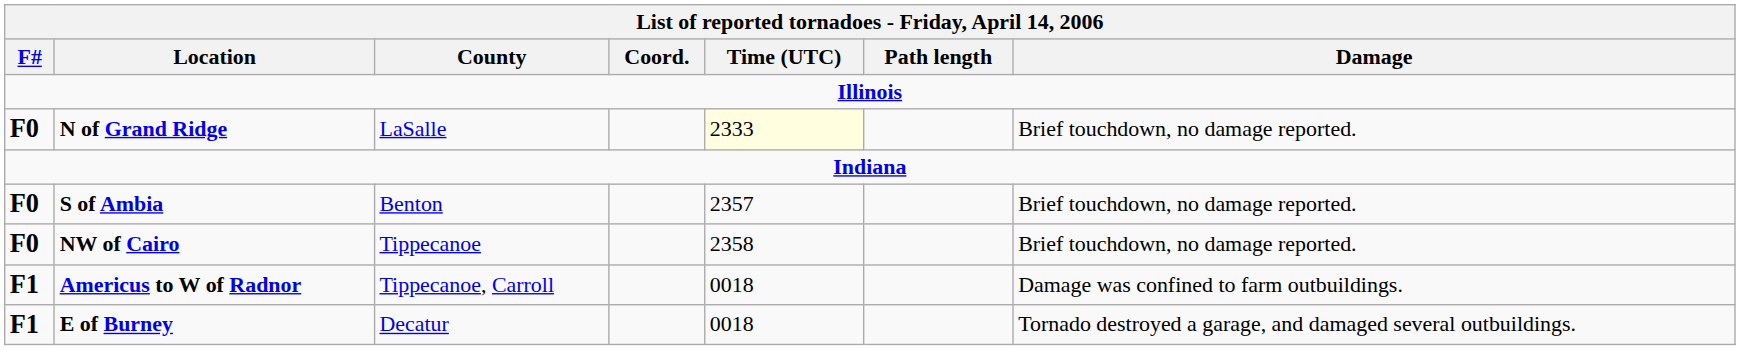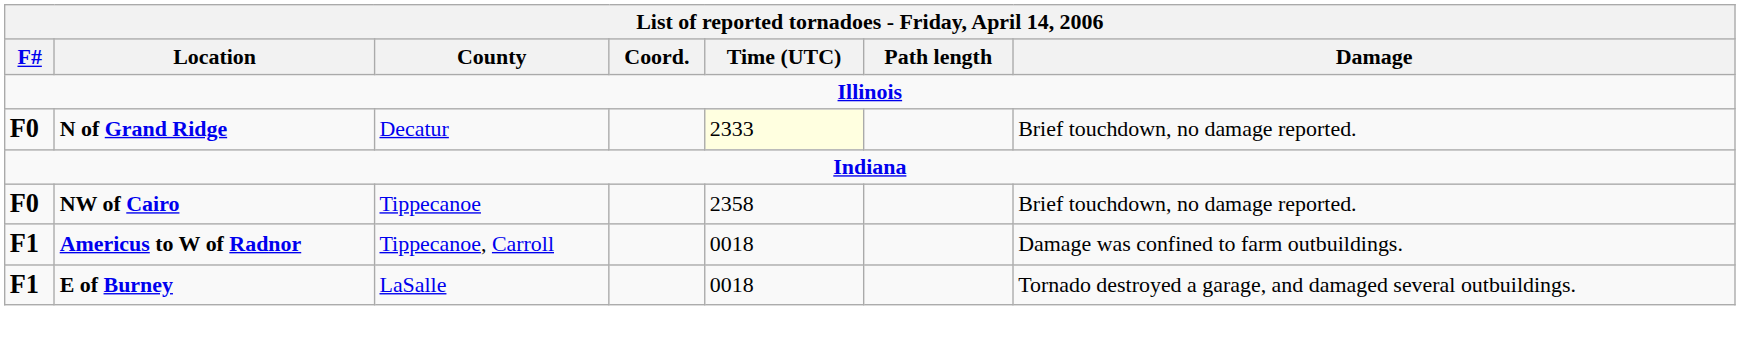(413, 128) LaSalle -> (414, 128) Decatur
- row: (111, 203)
(414, 324) Decatur -> (413, 284) LaSalle
